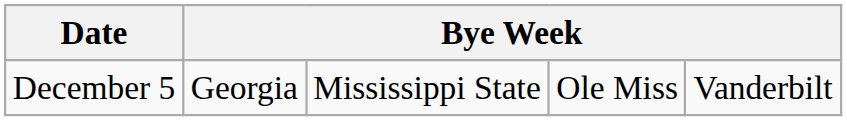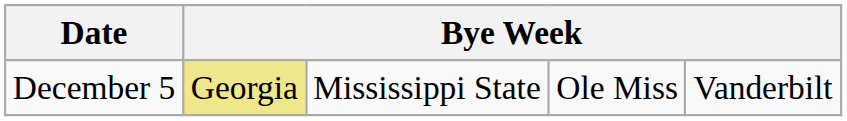(244, 87) no background -> (244, 87) khaki background
